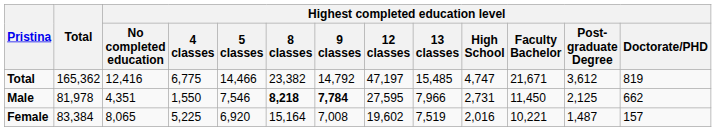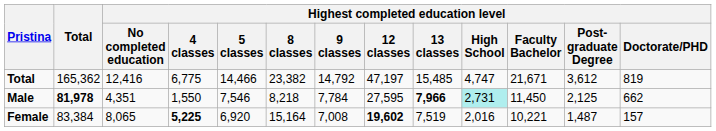(75, 98) normal -> (75, 98) bold
(284, 98) bold -> (284, 98) normal
(333, 98) bold -> (333, 98) normal
(431, 98) normal -> (431, 98) bold
(480, 98) no background -> (480, 98) paleturquoise background
(186, 117) normal -> (186, 117) bold
(385, 117) normal -> (385, 117) bold
